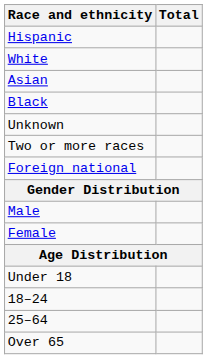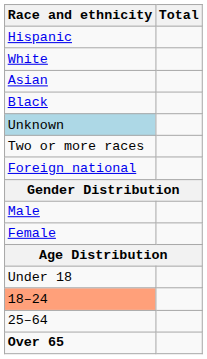(36, 125) no background -> (36, 125) lightblue background
(28, 299) no background -> (28, 299) lightsalmon background
(36, 343) normal -> (36, 343) bold
